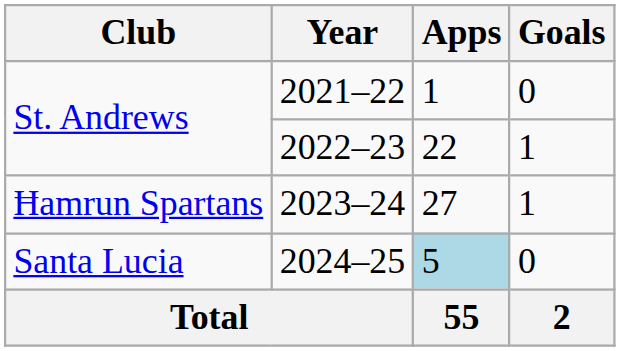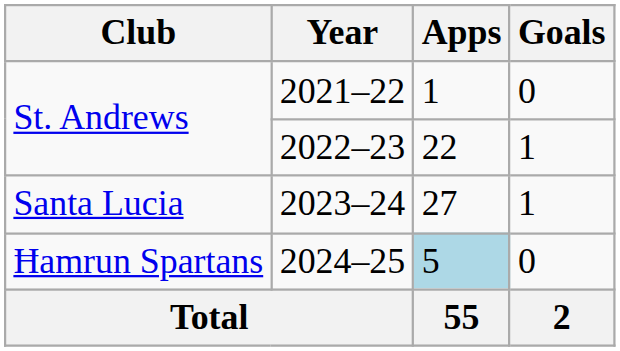(138, 203) Ħamrun Spartans -> (98, 203) Santa Lucia
(98, 260) Santa Lucia -> (138, 260) Ħamrun Spartans
